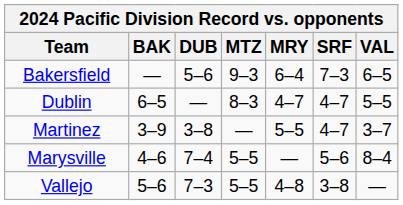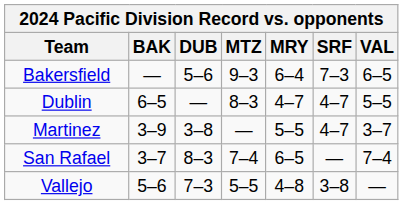- row: (67, 158)
+ row: (67, 158)
